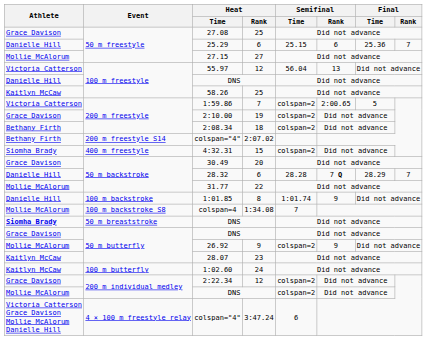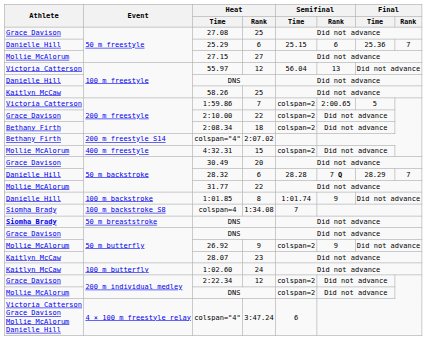(259, 115) 19 -> (259, 115) 22
(31, 151) Siomha Brady -> (38, 151) Mollie McAlorum
(38, 210) Mollie McAlorum -> (31, 210) Siomha Brady
